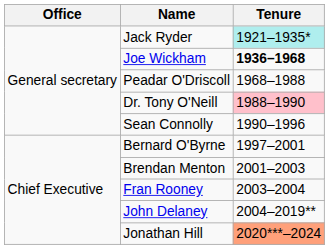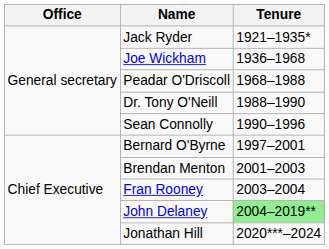(273, 37) paleturquoise background -> (273, 37) no background
(271, 59) bold -> (271, 59) normal
(271, 102) pink background -> (271, 102) no background
(276, 211) no background -> (276, 211) lightgreen background
(279, 233) lightsalmon background -> (279, 233) no background
